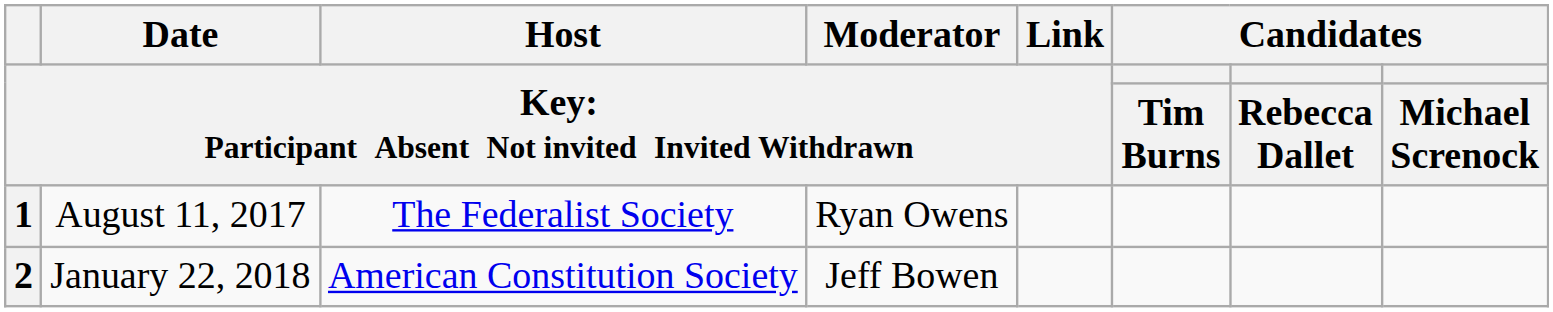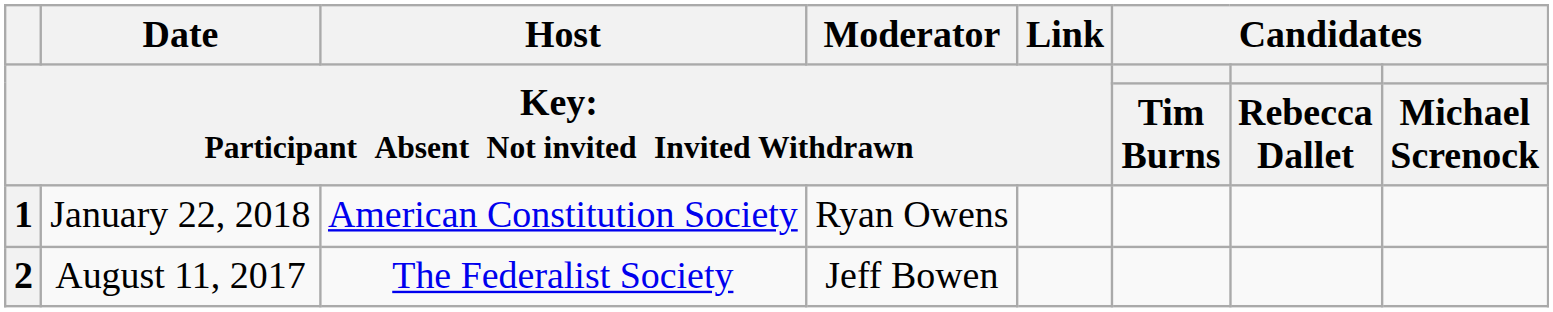(180, 214) August 11, 2017 -> (180, 214) January 22, 2018
(563, 214) The Federalist Society -> (563, 214) American Constitution Society
(180, 275) January 22, 2018 -> (180, 275) August 11, 2017
(563, 275) American Constitution Society -> (563, 275) The Federalist Society
